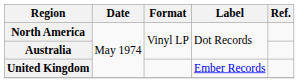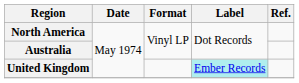(230, 68) no background -> (230, 68) paleturquoise background
